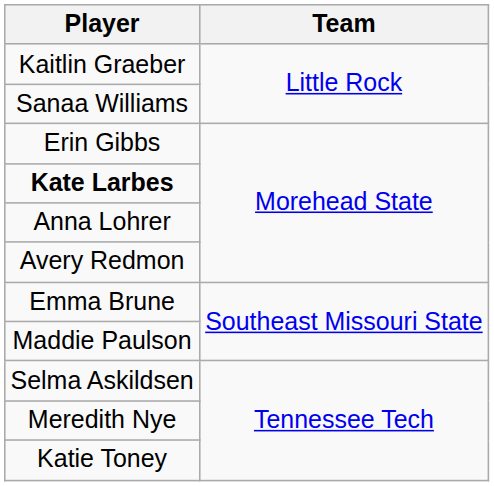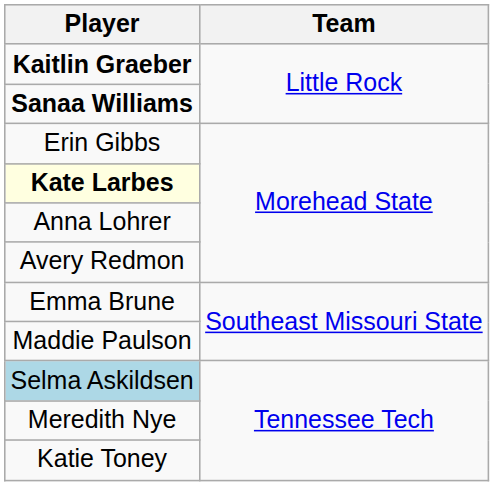(102, 63) normal -> (102, 63) bold
(102, 103) normal -> (102, 103) bold
(102, 182) no background -> (102, 182) lightyellow background
(102, 380) no background -> (102, 380) lightblue background
